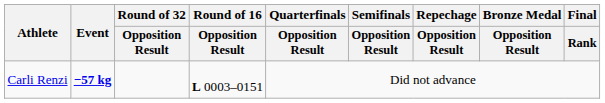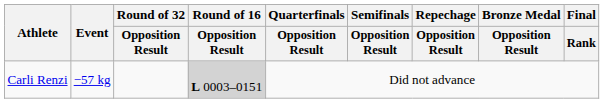(93, 80) bold -> (92, 80) normal
(228, 87) no background -> (227, 87) lightgrey background
